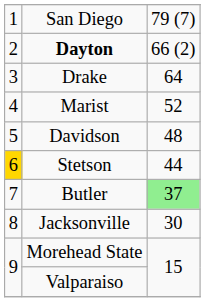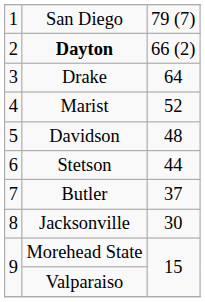(13, 164) gold background -> (13, 164) no background
(173, 194) lightgreen background -> (173, 194) no background
